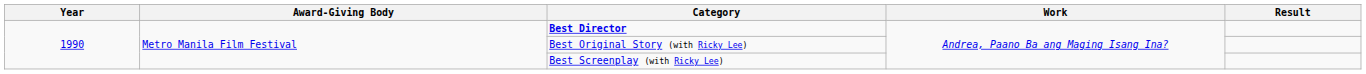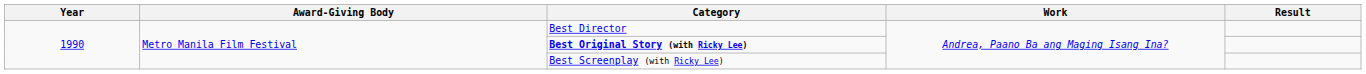(588, 29) bold -> (588, 29) normal
(648, 45) normal -> (648, 45) bold
